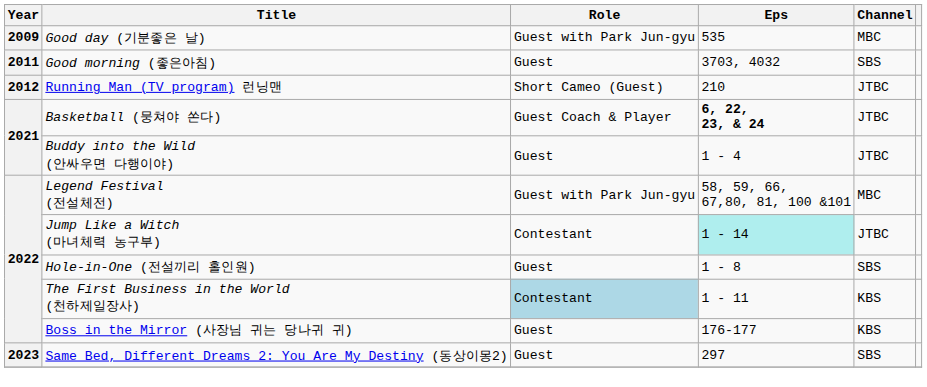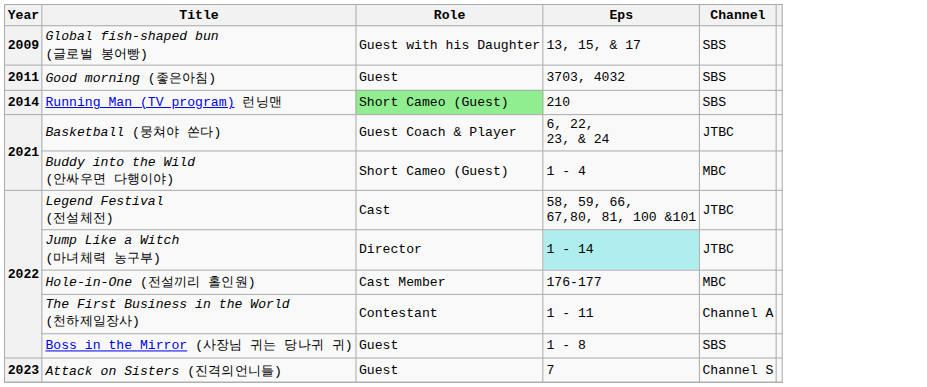+ row: (132, 45)
- row: (126, 39)
(23, 87) 2012 -> (23, 102) 2014
(589, 87) no background -> (434, 102) lightgreen background
(873, 87) JTBC -> (714, 102) SBS
(733, 117) bold -> (578, 133) normal
(534, 156) Guest -> (434, 171) Short Cameo (Guest)
(873, 156) JTBC -> (714, 171) MBC
(605, 195) Guest with Park Jun-gyu -> (375, 210) Cast
(869, 195) MBC -> (718, 210) JTBC
(553, 235) Contestant -> (390, 250) Director
(534, 267) Guest -> (402, 282) Cast Member
(721, 267) 1 - 8 -> (574, 282) 176-177
(869, 267) SBS -> (714, 282) MBC
(553, 299) lightblue background -> (398, 314) no background
(869, 299) KBS -> (738, 314) Channel A
(729, 331) 176-177 -> (566, 346) 1 - 8
(869, 331) KBS -> (714, 346) SBS
+ row: (164, 371)
- row: (277, 356)
